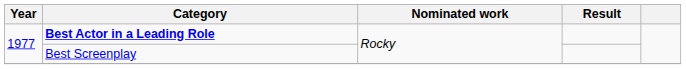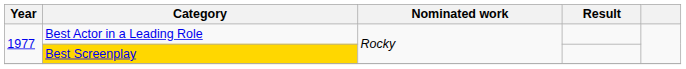(130, 34) bold -> (124, 34) normal
(91, 53) no background -> (91, 53) gold background
